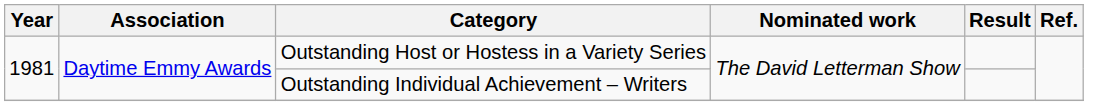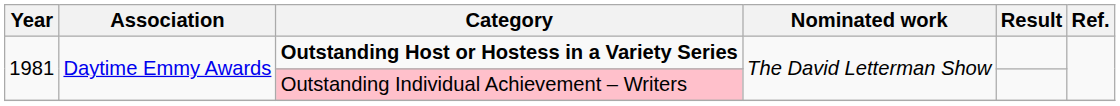(493, 52) normal -> (509, 52) bold
(484, 84) no background -> (484, 84) pink background
